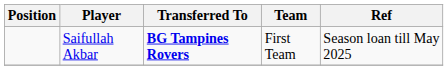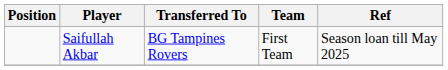(188, 45) bold -> (186, 45) normal
